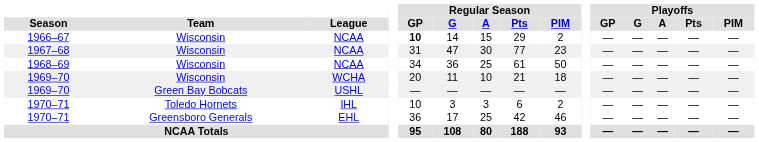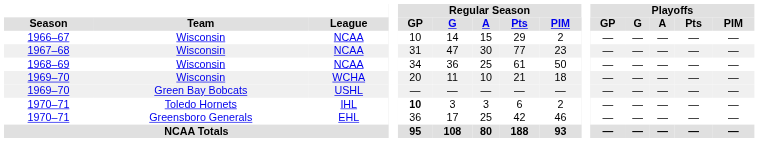(415, 37) bold -> (415, 37) normal
(415, 104) normal -> (415, 104) bold
